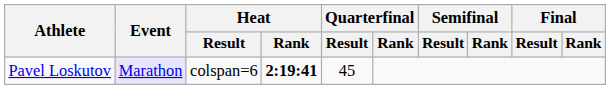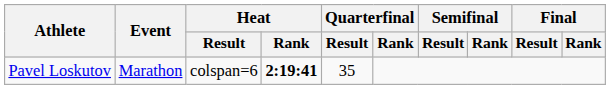(151, 71) lavender background -> (151, 71) no background
(347, 71) 45 -> (347, 71) 35
